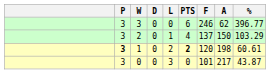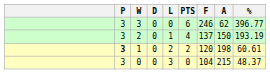(249, 37) 103.29 -> (249, 37) 193.19
(188, 50) bold -> (188, 50) normal
(206, 62) 101 -> (206, 62) 104
(224, 62) 217 -> (224, 62) 215
(249, 62) 43.87 -> (249, 62) 48.37
